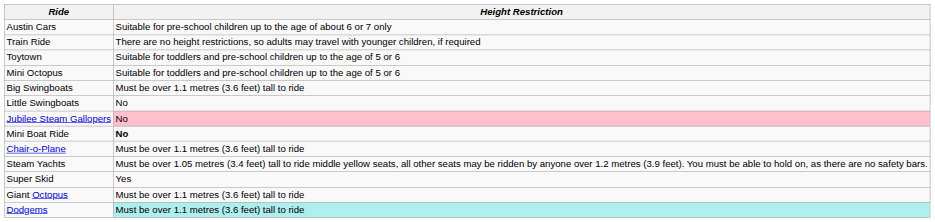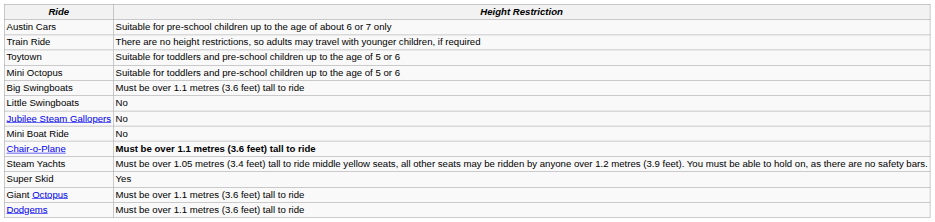(122, 118) pink background -> (122, 118) no background
(122, 133) bold -> (122, 133) normal
(210, 149) normal -> (216, 149) bold
(210, 210) paleturquoise background -> (210, 210) no background
